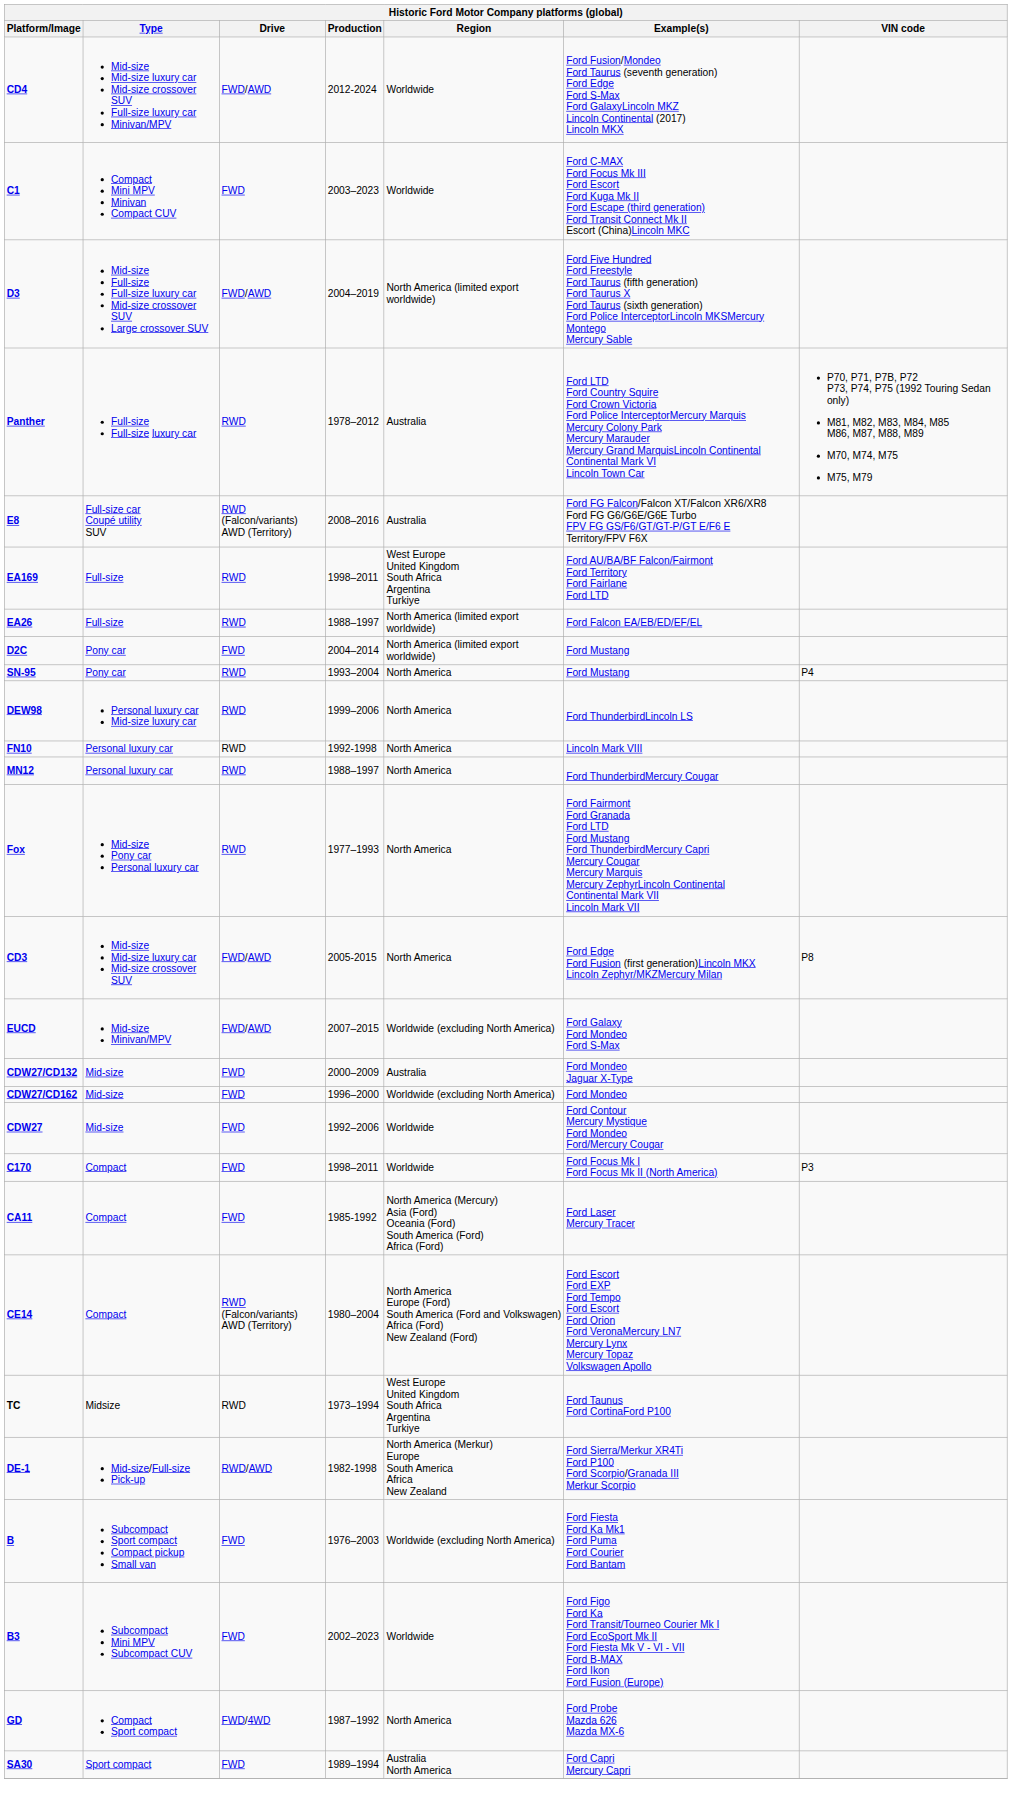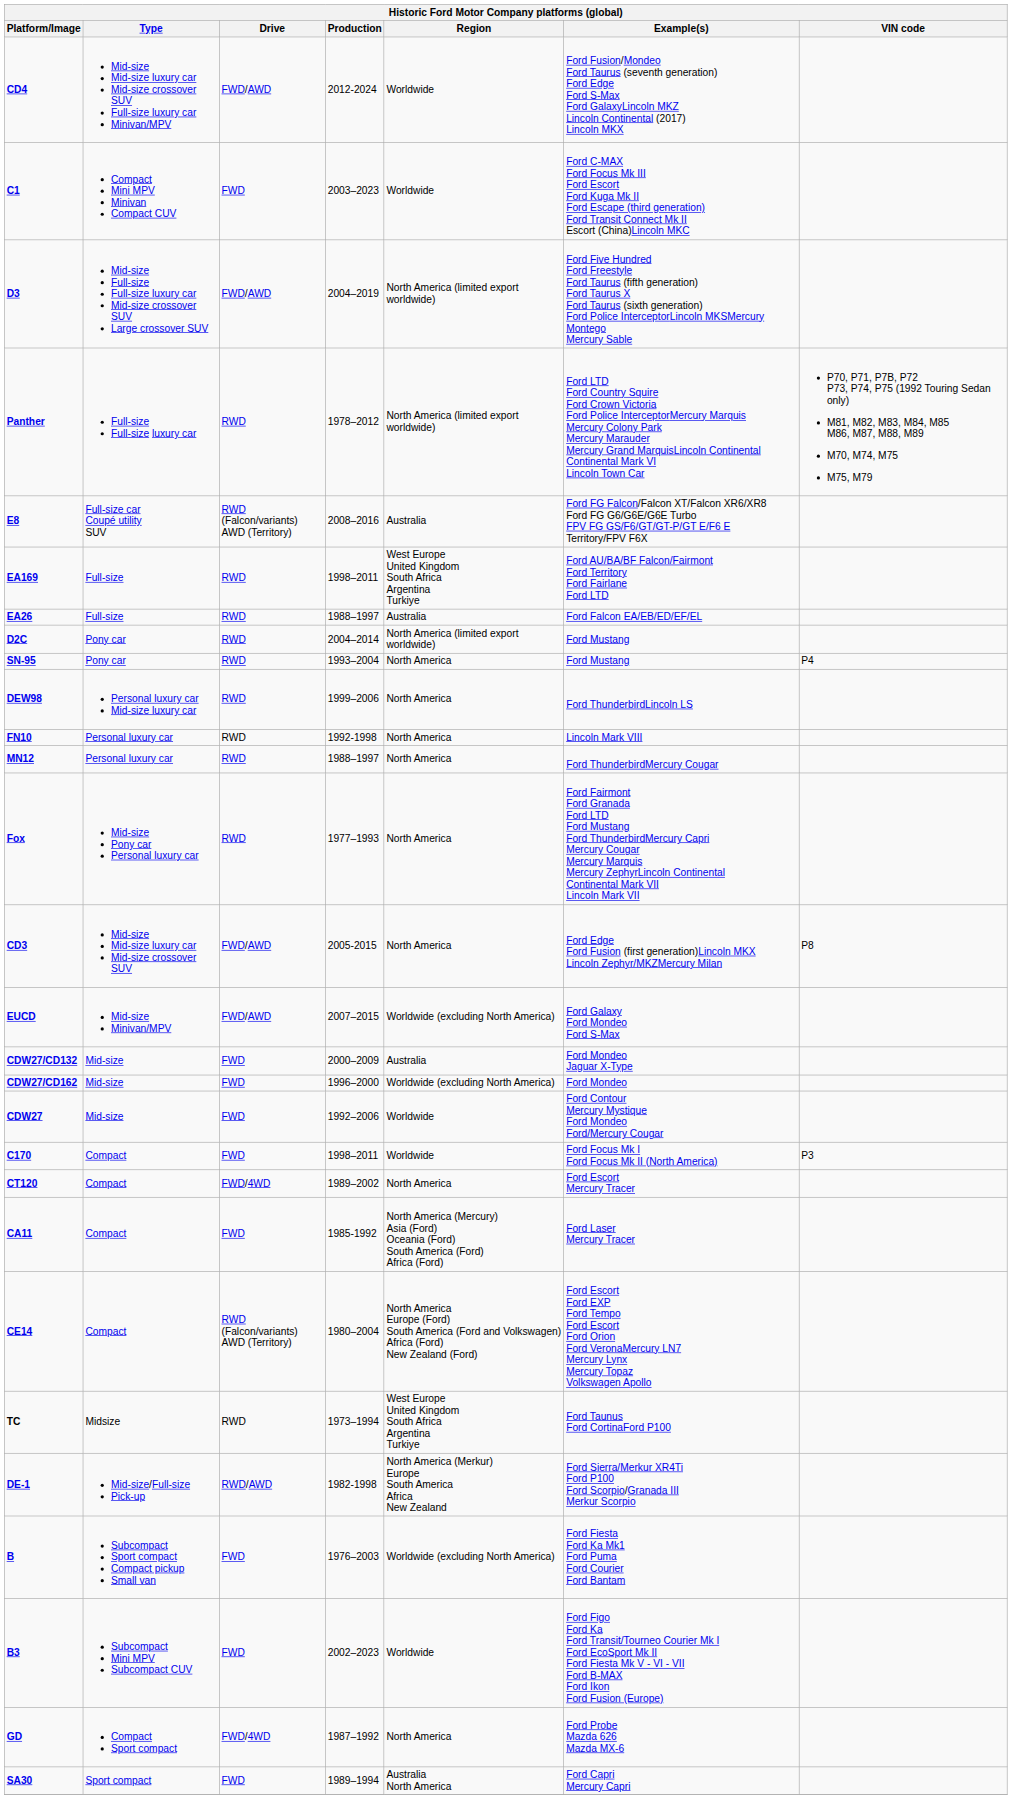(406, 422) Australia -> (452, 422) North America (limited export worldwide)
(452, 623) North America (limited export worldwide) -> (406, 617) Australia
(233, 650) FWD -> (234, 639) RWD
+ row: (22, 1183)
